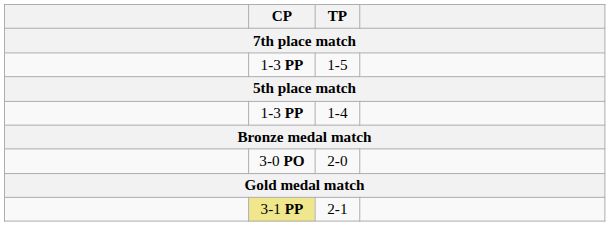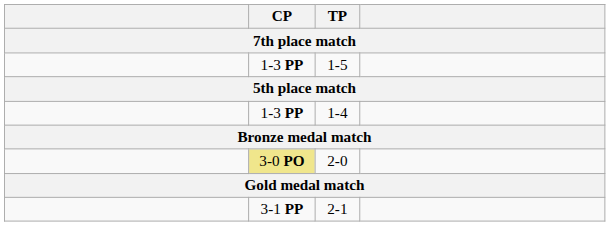(282, 161) no background -> (282, 161) khaki background
(282, 209) khaki background -> (282, 209) no background
